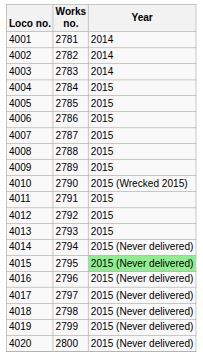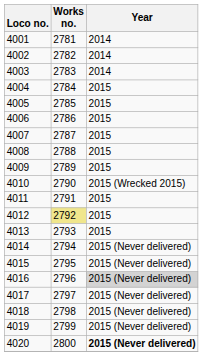(67, 215) no background -> (65, 215) khaki background
(142, 263) lightgreen background -> (140, 263) no background
(142, 279) no background -> (140, 279) lightgrey background
(142, 343) normal -> (142, 343) bold
